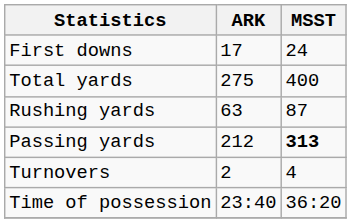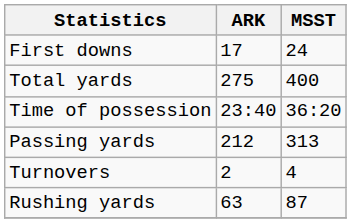rows swapped: (82, 112) <-> (110, 203)
(302, 142) bold -> (302, 142) normal
